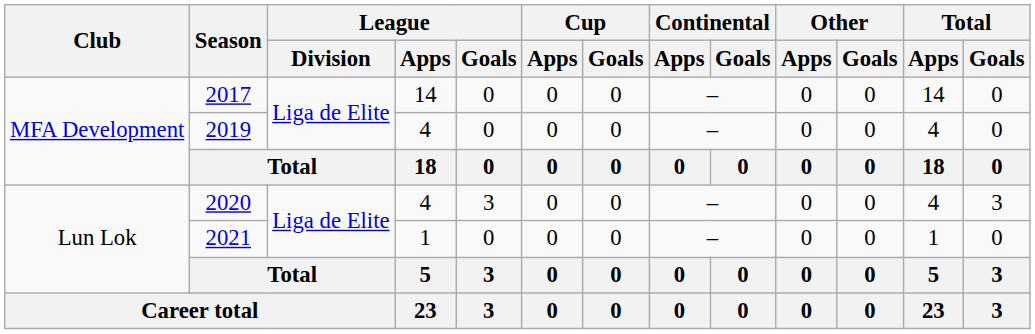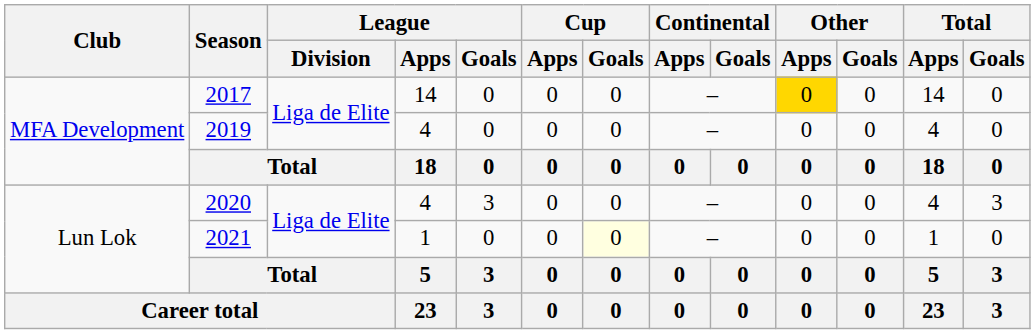(806, 94) no background -> (806, 94) gold background
(616, 238) no background -> (616, 238) lightyellow background
